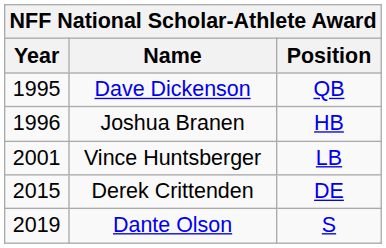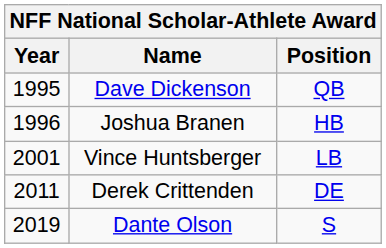(37, 191) 2015 -> (37, 191) 2011
